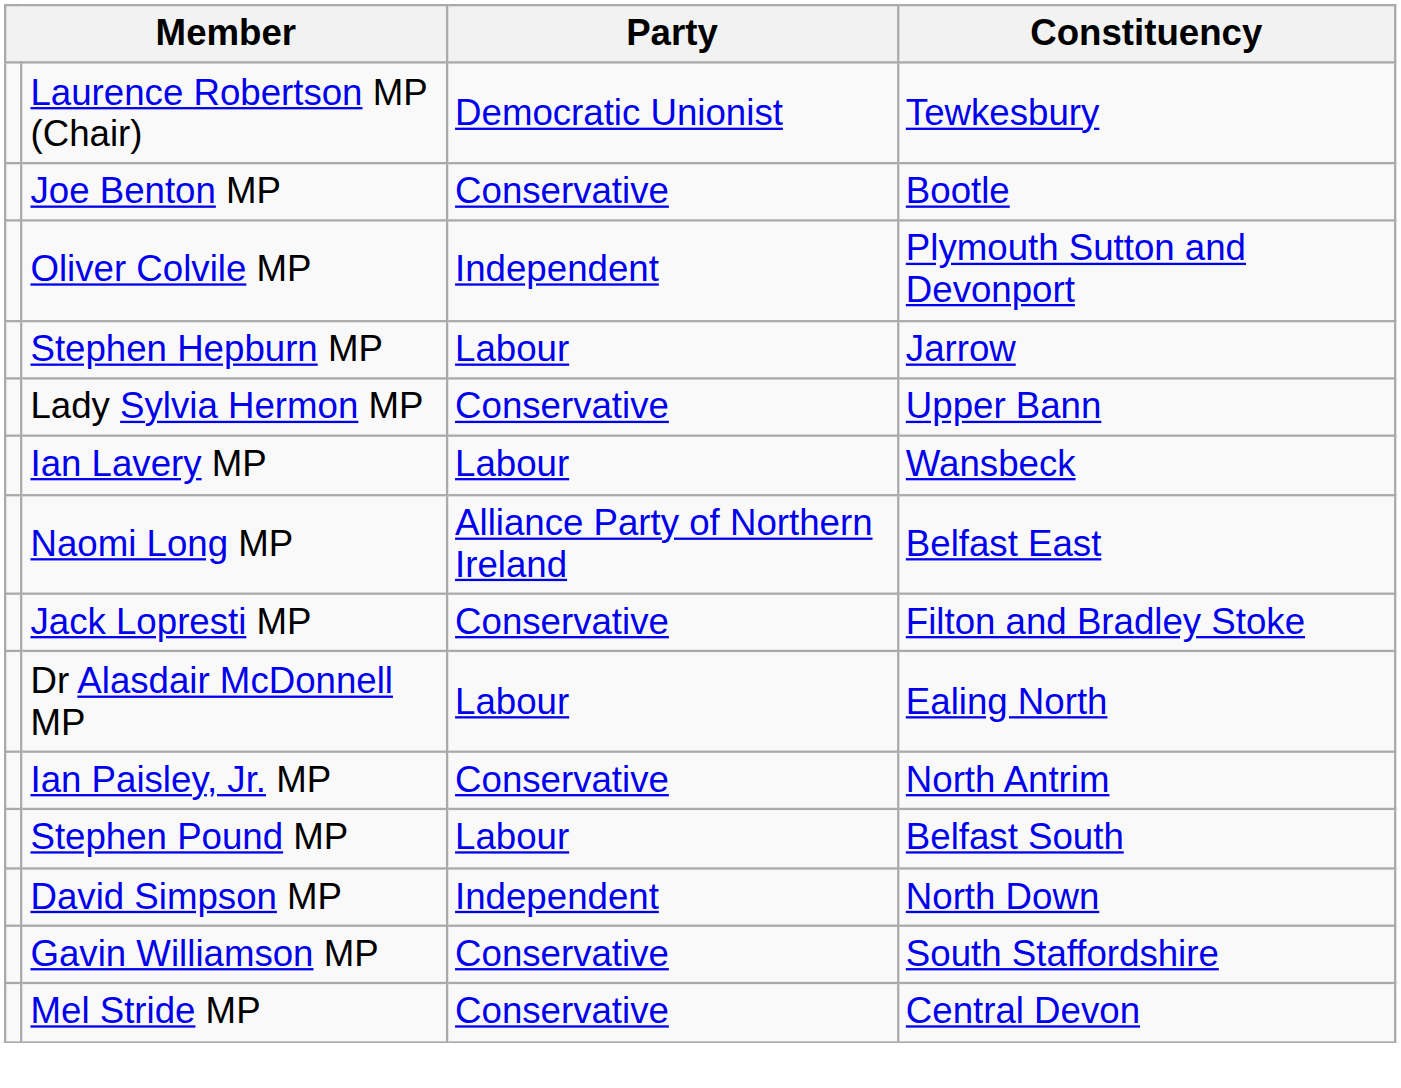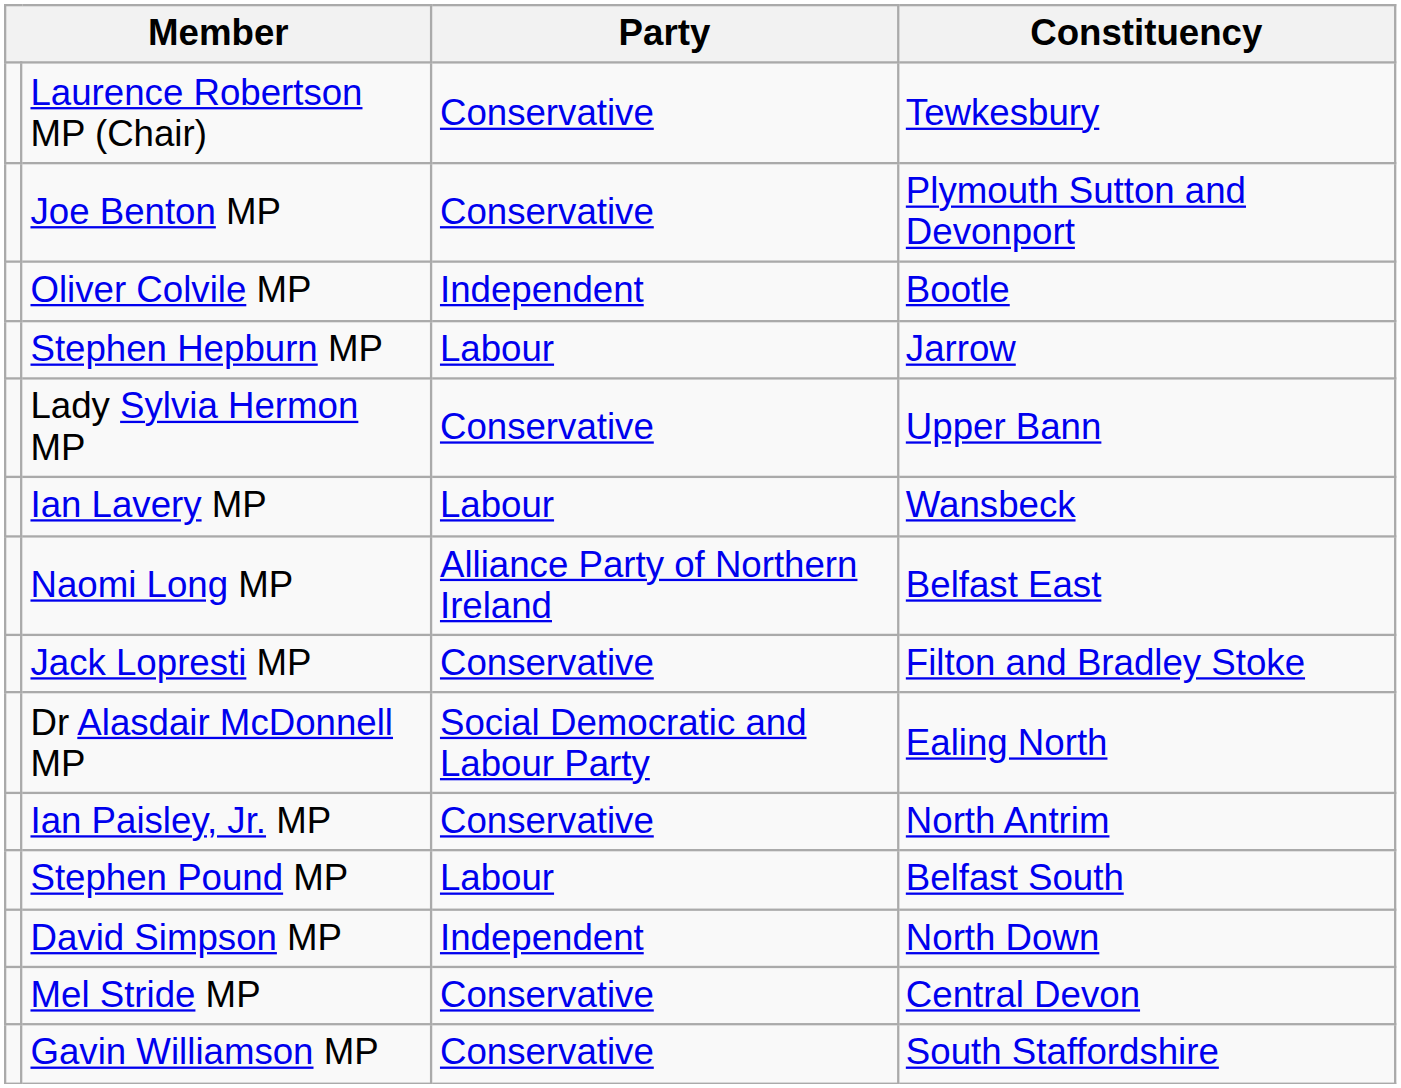(619, 112) Democratic Unionist -> (547, 112) Conservative
(958, 190) Bootle -> (1076, 211) Plymouth Sutton and Devonport
(1076, 269) Plymouth Sutton and Devonport -> (958, 290) Bootle
(512, 700) Labour -> (623, 742) Social Democratic and Labour Party
rows swapped: (146, 1011) <-> (205, 953)
